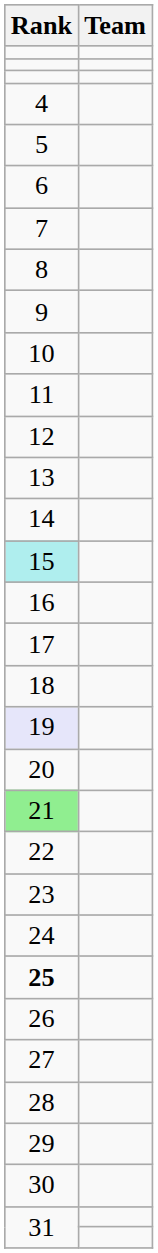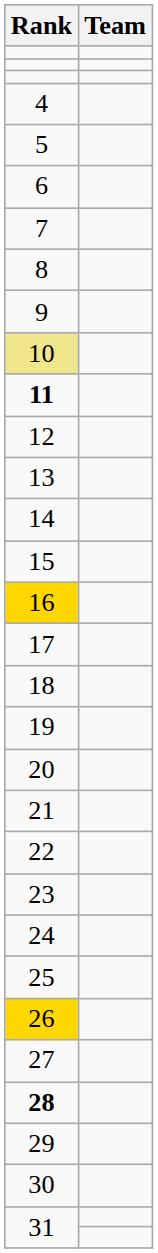(41, 352) no background -> (41, 352) khaki background
(41, 394) normal -> (41, 394) bold
(41, 560) paleturquoise background -> (41, 560) no background
(41, 602) no background -> (41, 602) gold background
(41, 727) lavender background -> (41, 727) no background
(41, 810) lightgreen background -> (41, 810) no background
(41, 977) bold -> (41, 977) normal
(41, 1018) no background -> (41, 1018) gold background
(41, 1101) normal -> (41, 1101) bold
